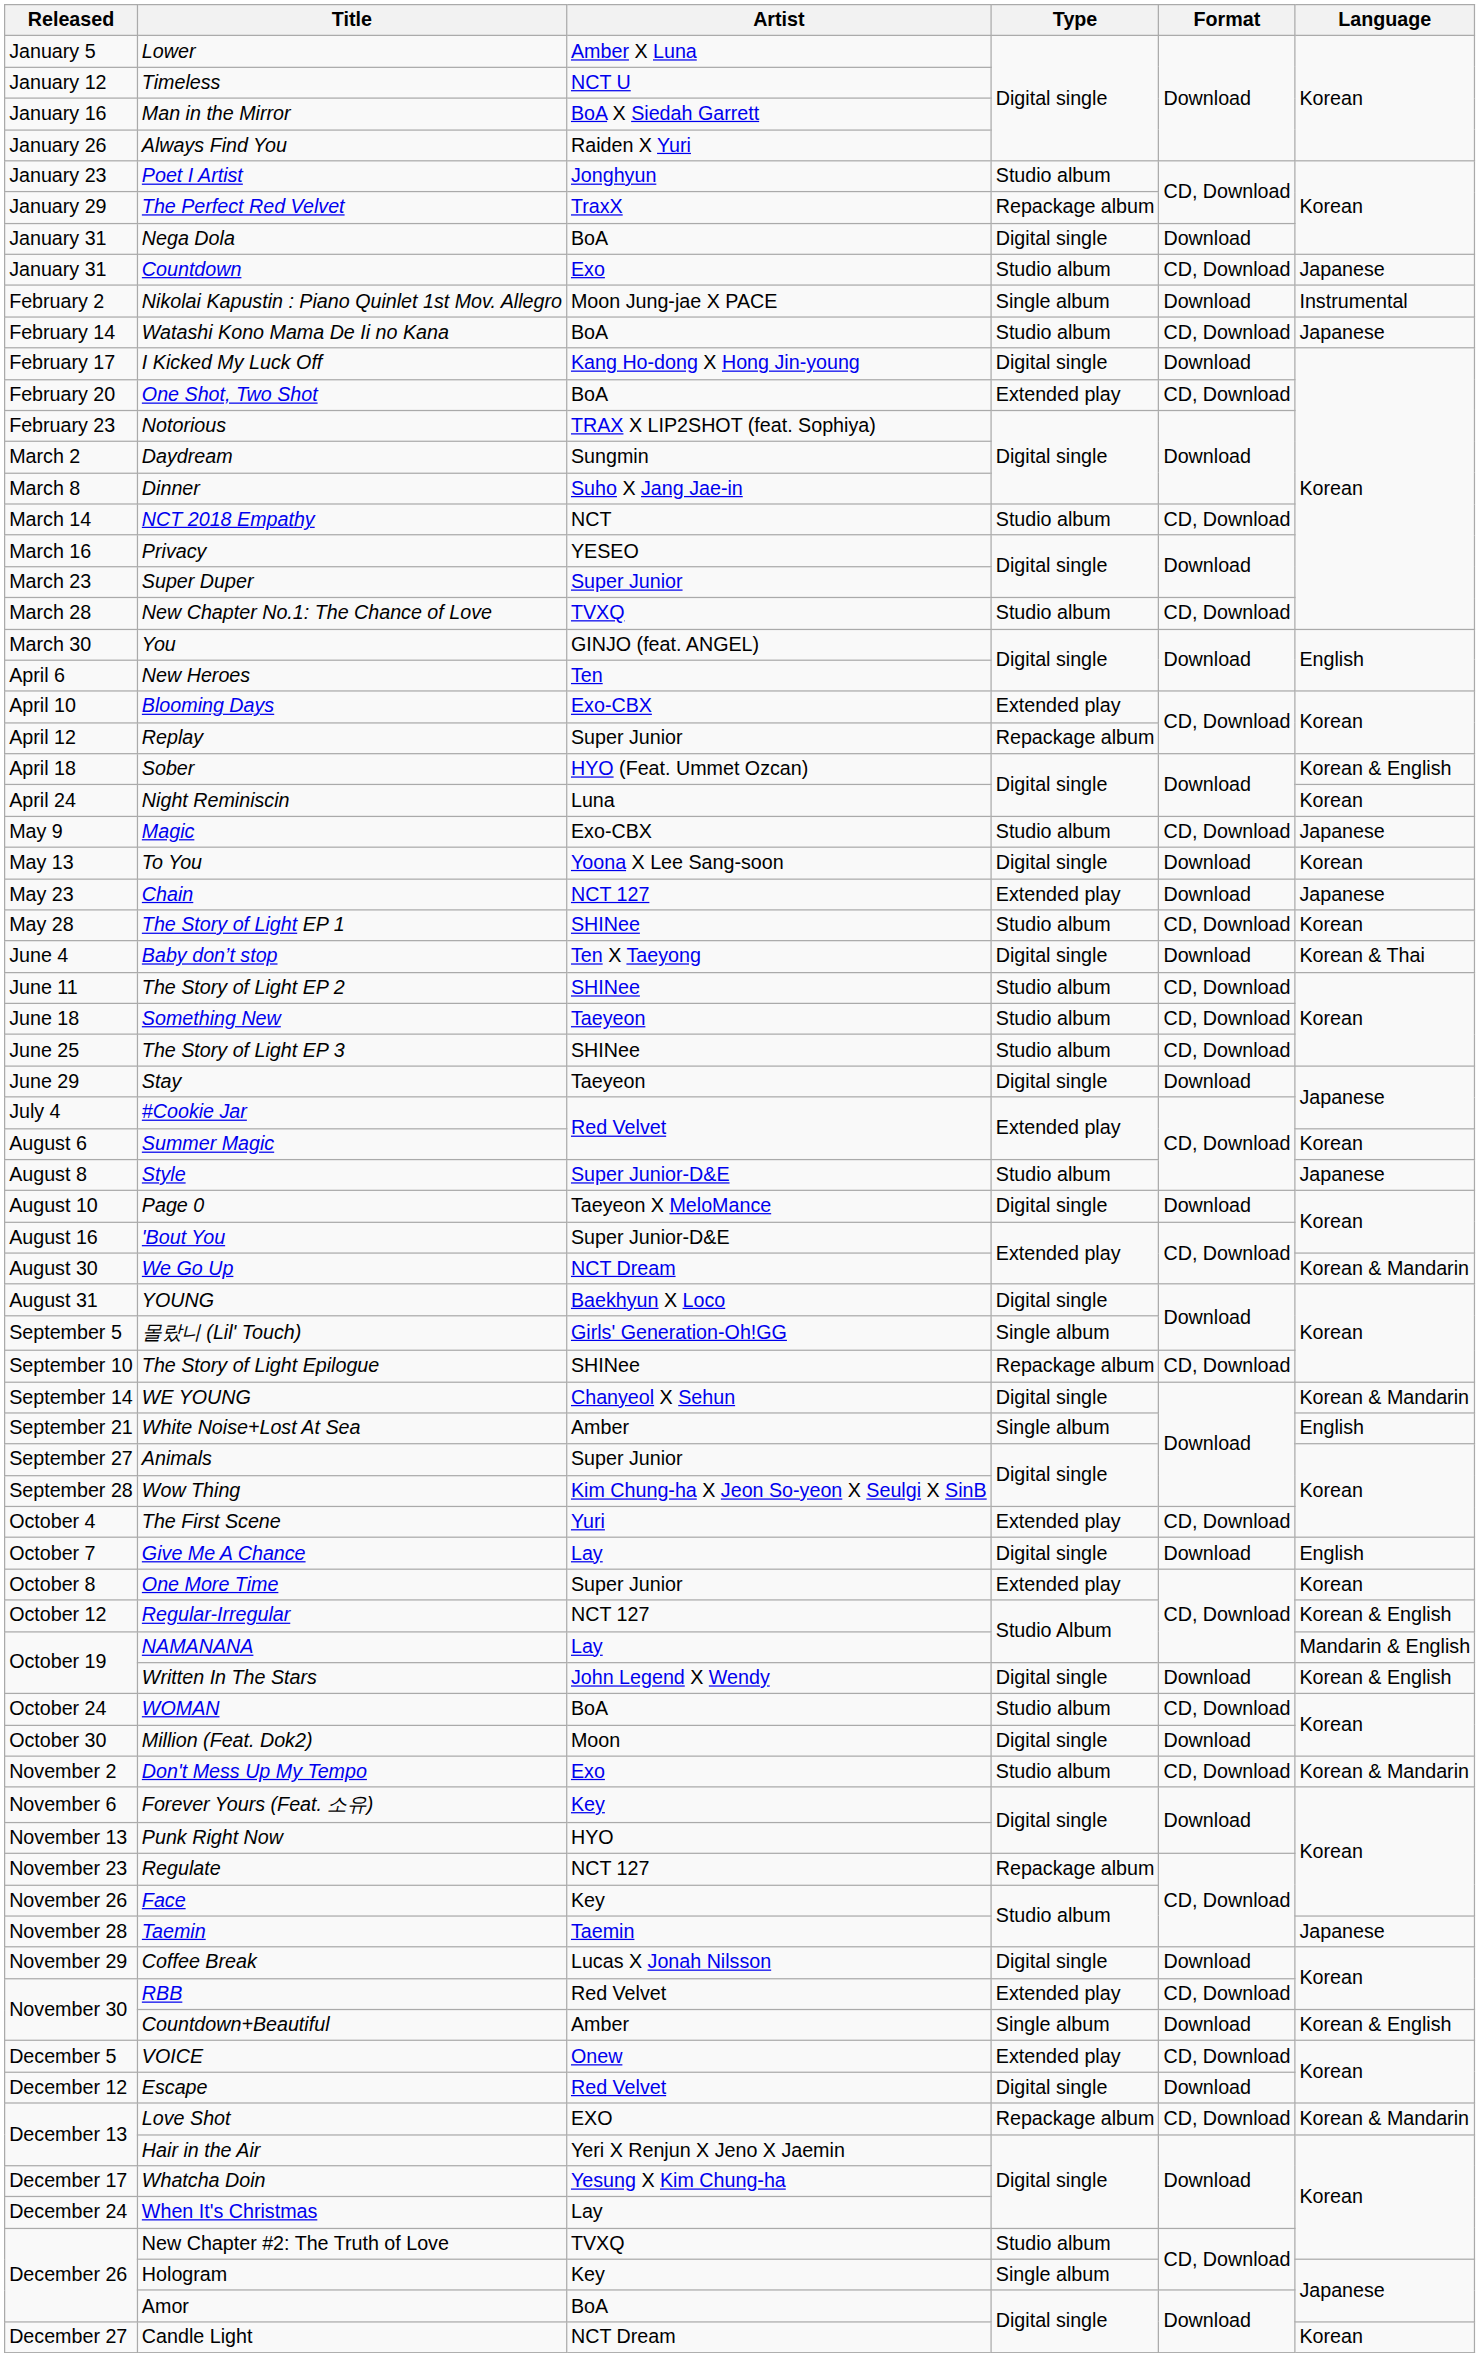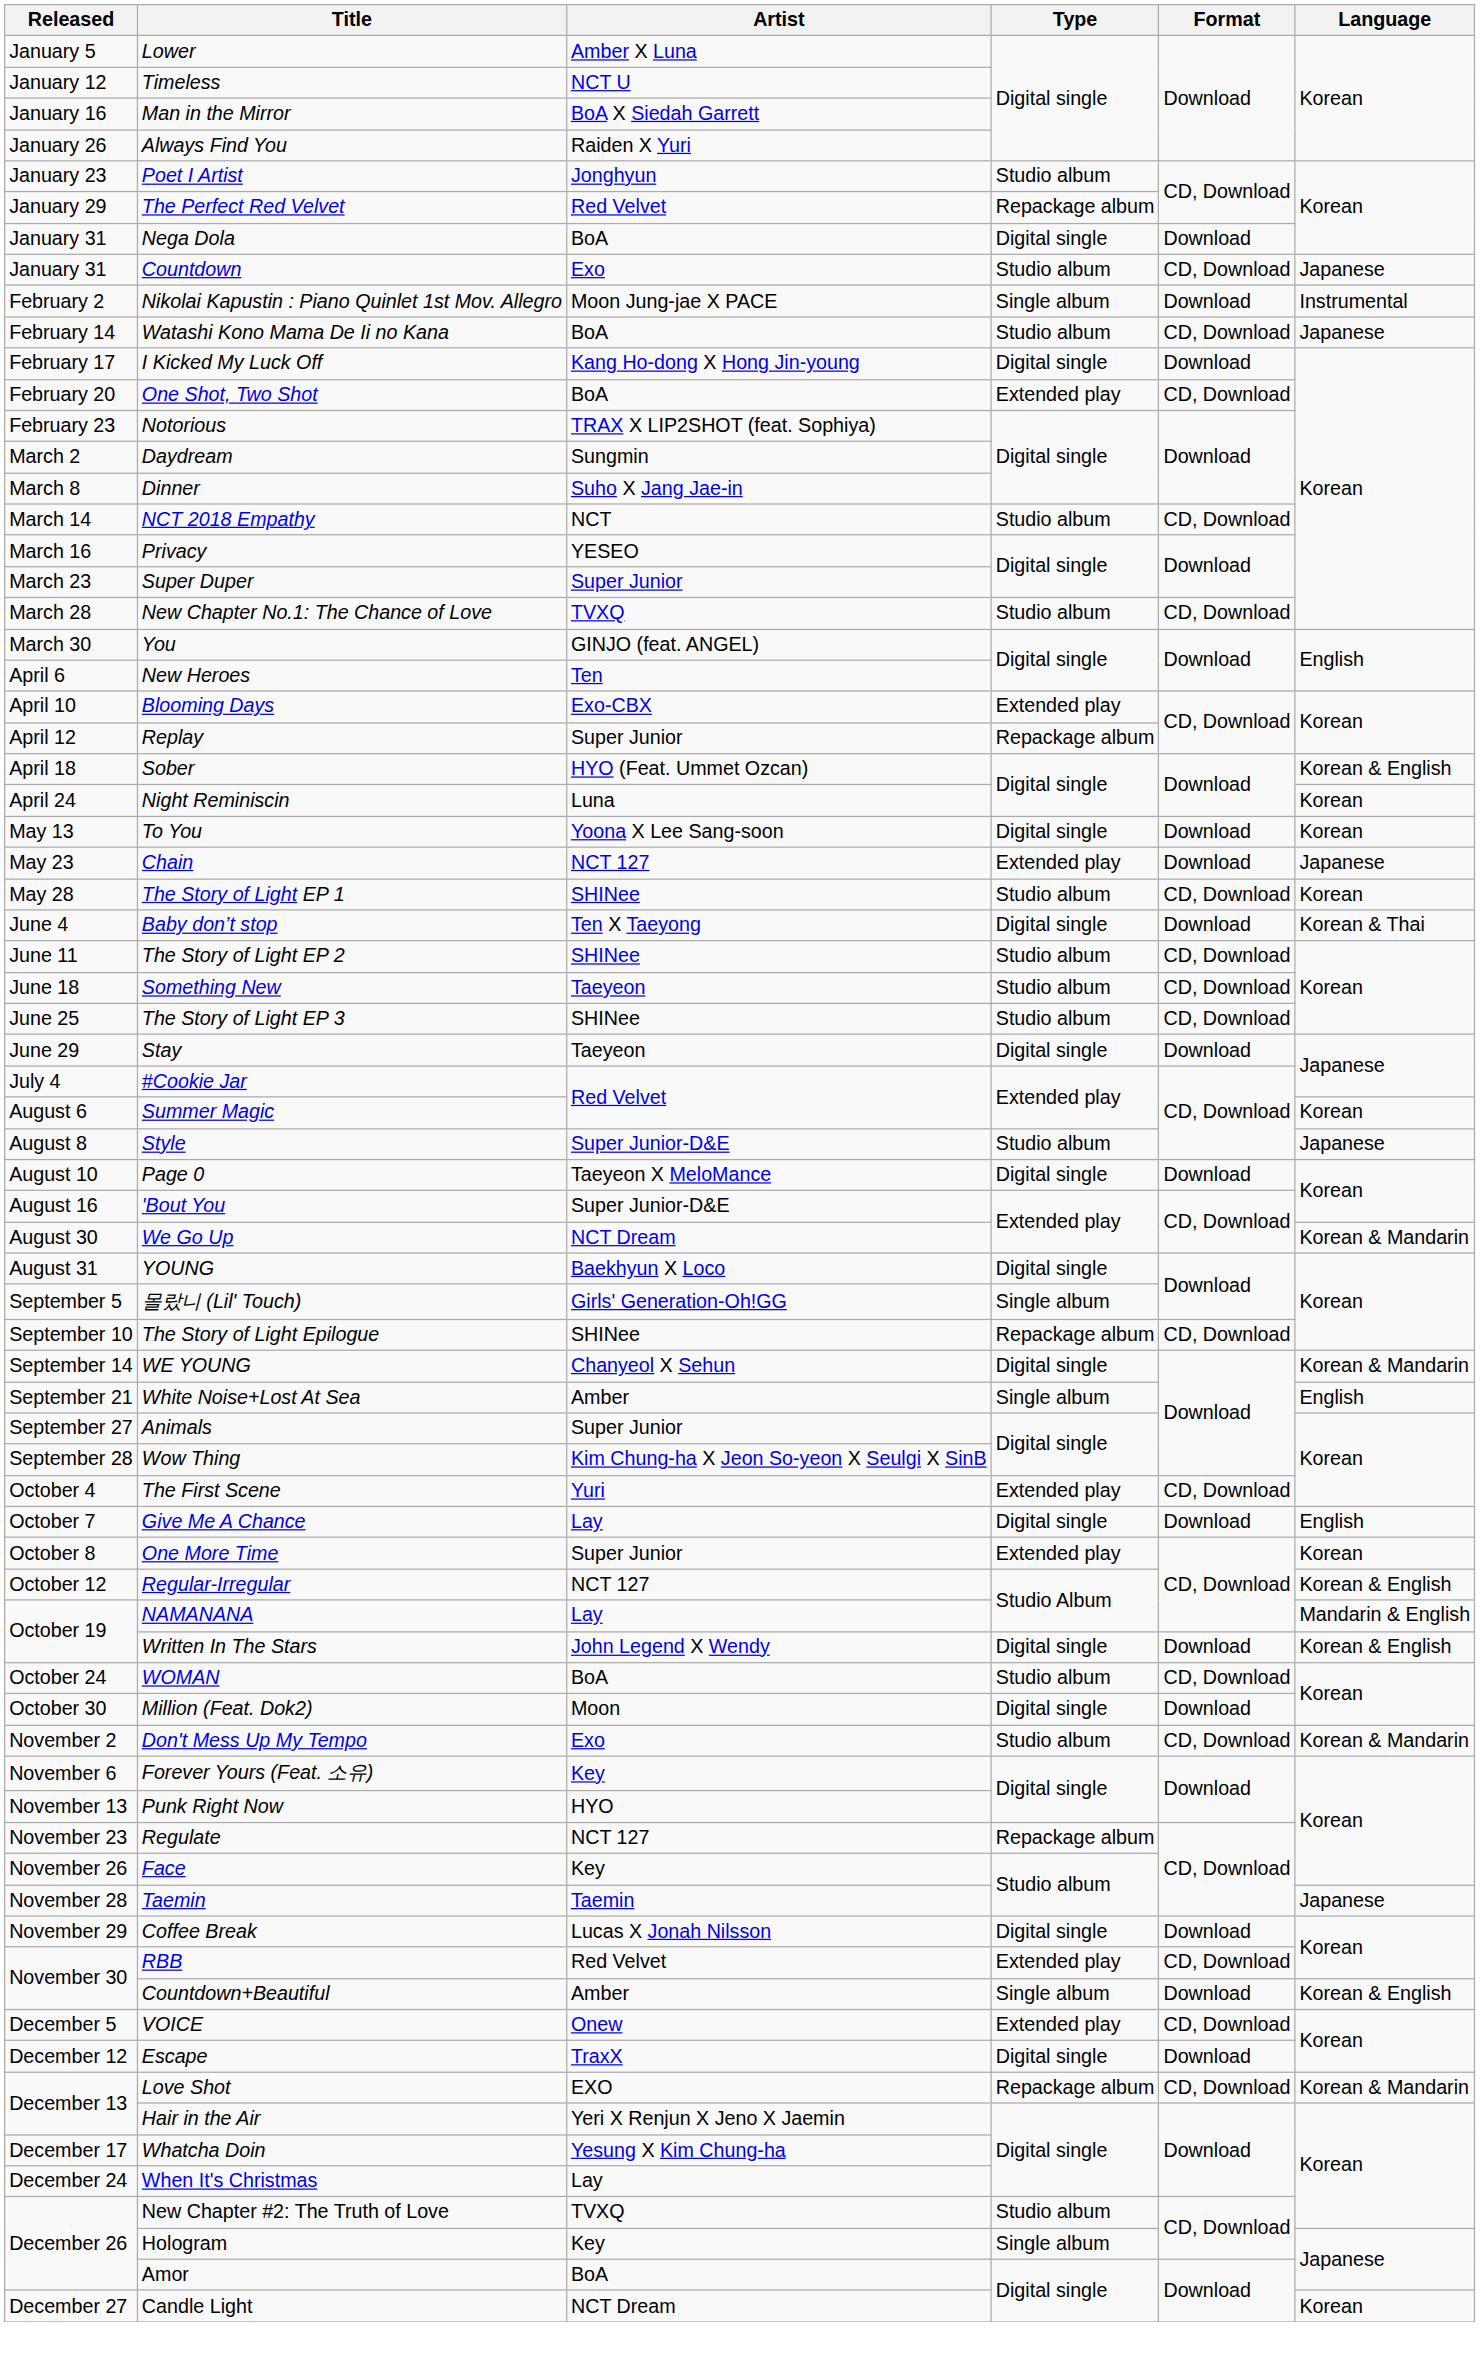(597, 207) TraxX -> (619, 207) Red Velvet
- row: (168, 831)
(619, 2087) Red Velvet -> (597, 2056) TraxX
